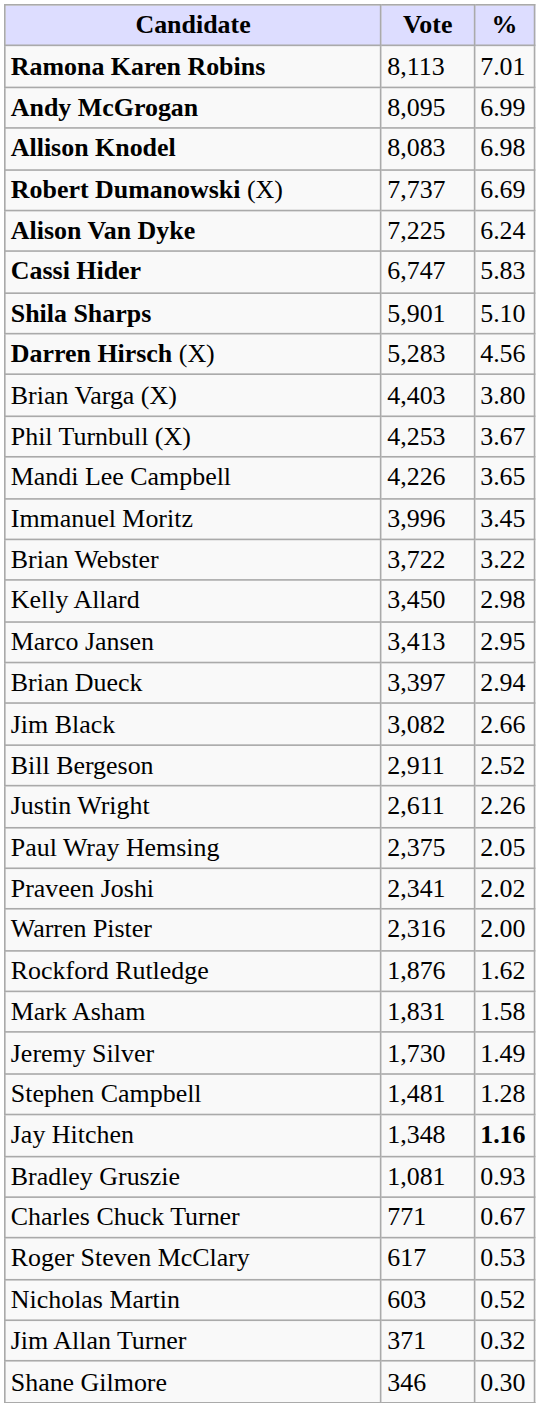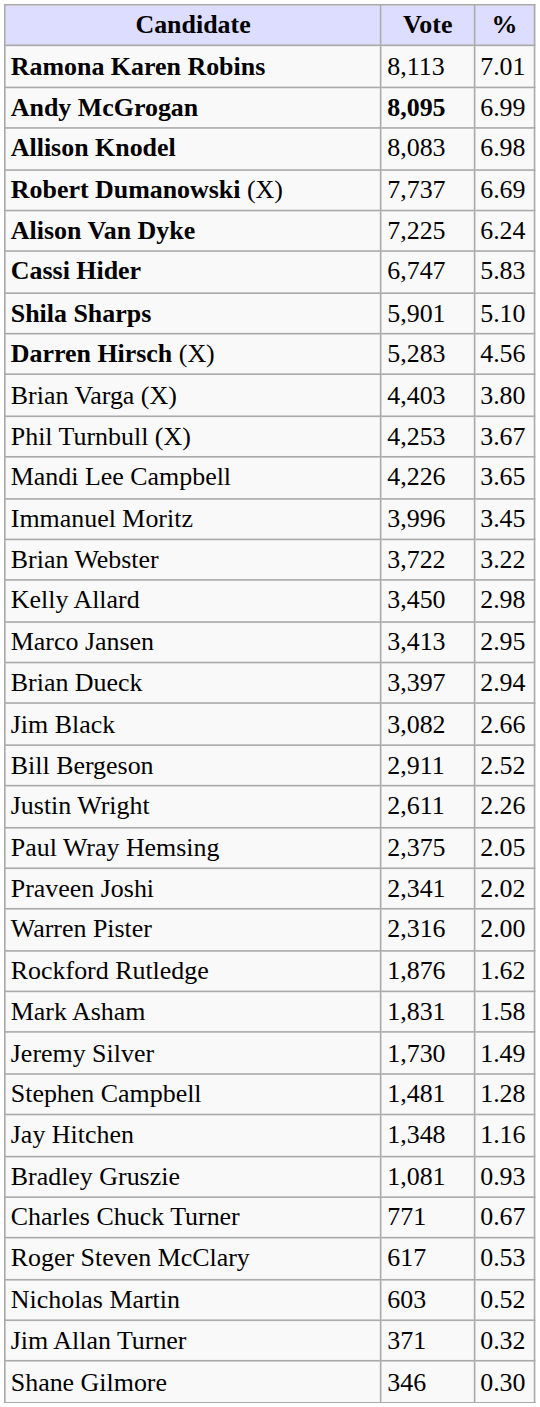(416, 107) normal -> (416, 107) bold
(503, 1134) bold -> (503, 1134) normal
